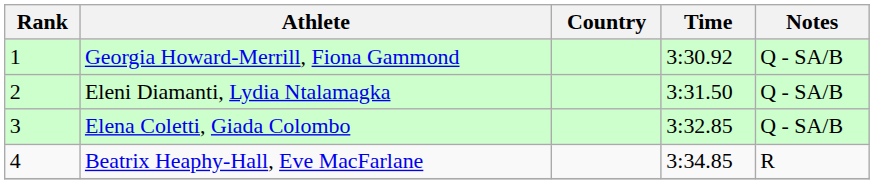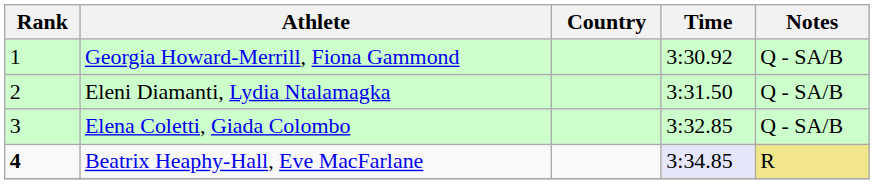(15, 160) normal -> (15, 160) bold
(700, 160) no background -> (700, 160) lavender background
(767, 160) no background -> (767, 160) khaki background
